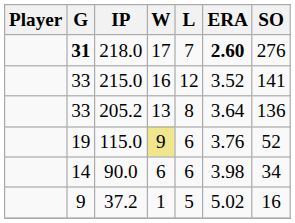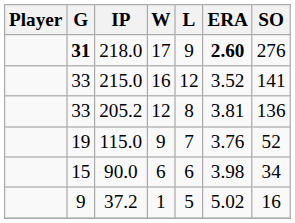(189, 50) 7 -> (189, 50) 9
(161, 111) 13 -> (161, 111) 12
(228, 111) 3.64 -> (228, 111) 3.81
(161, 141) khaki background -> (161, 141) no background
(189, 141) 6 -> (189, 141) 7
(81, 171) 14 -> (81, 171) 15
